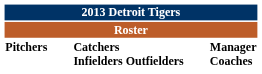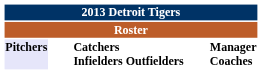(26, 47) no background -> (26, 47) lavender background
